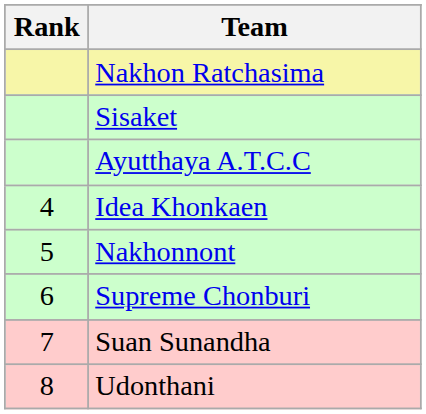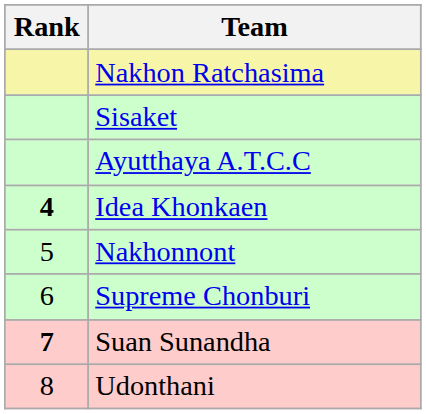(47, 206) normal -> (47, 206) bold
(47, 341) normal -> (47, 341) bold
